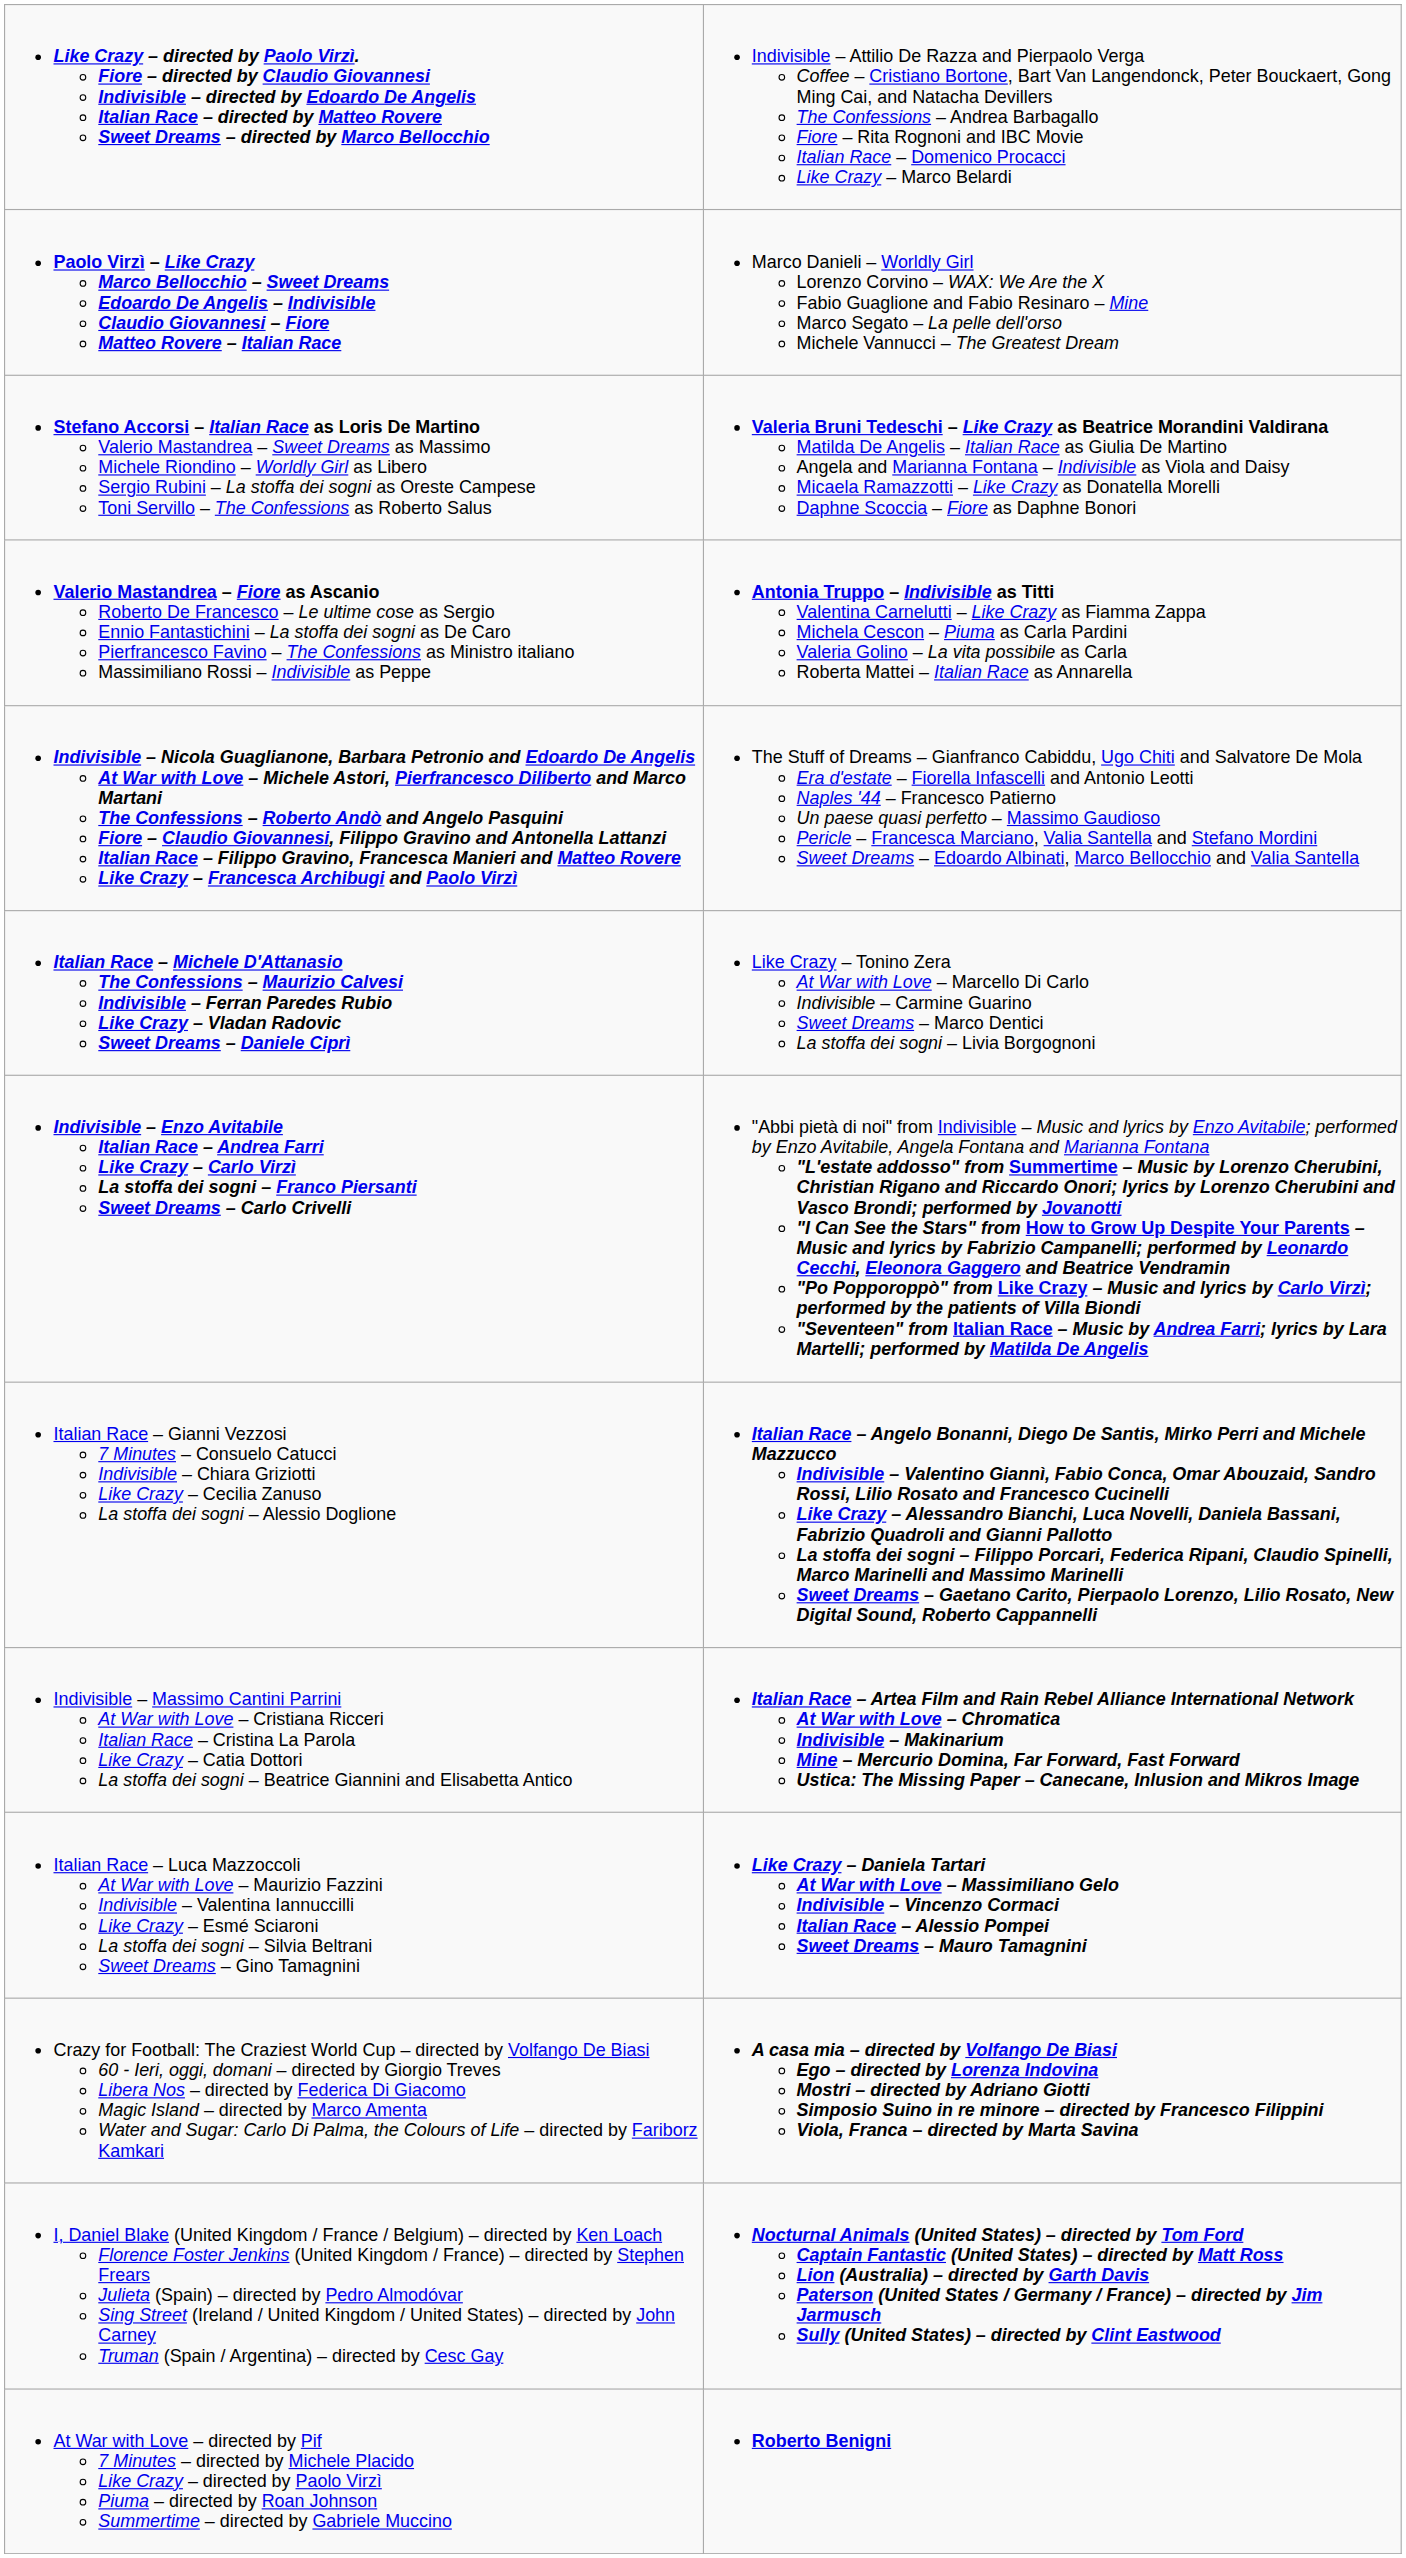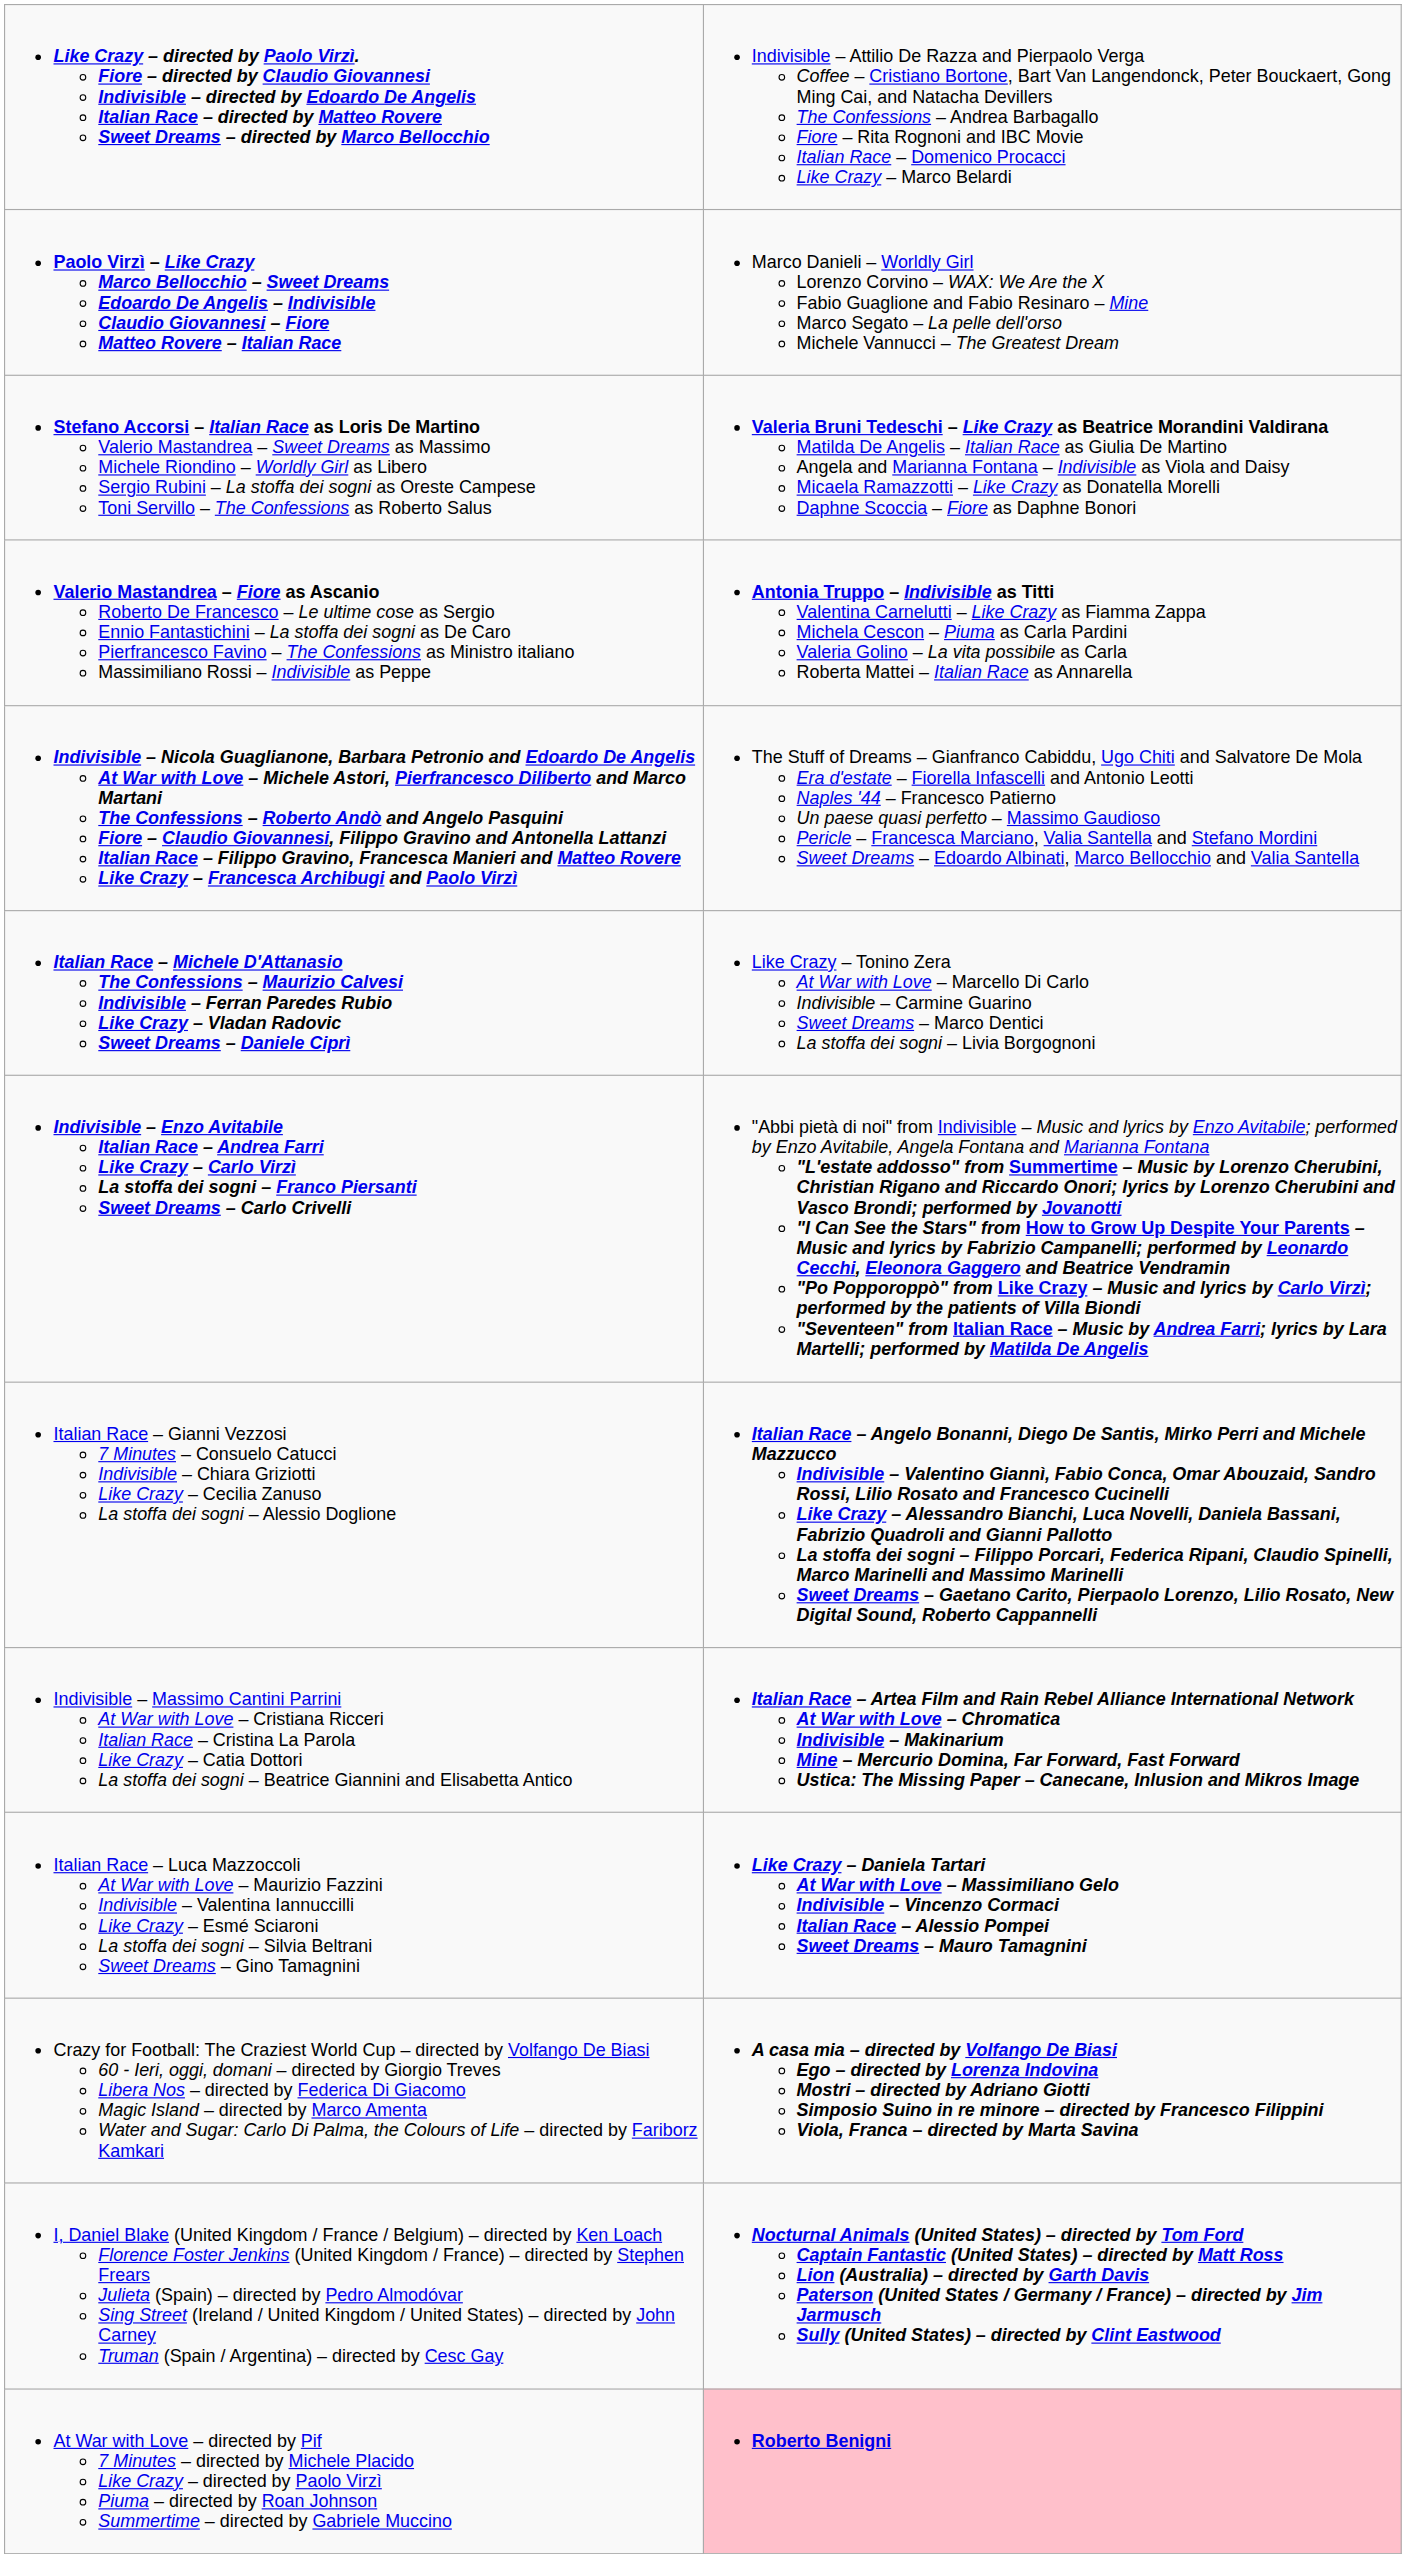(1052, 2441) no background -> (1052, 2441) pink background
